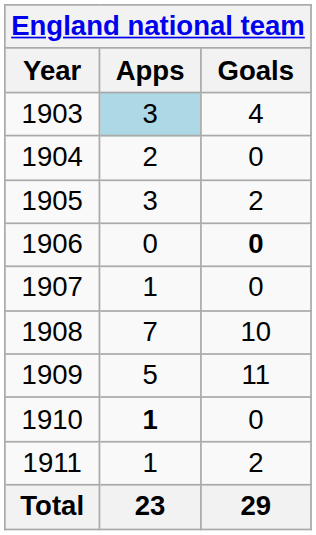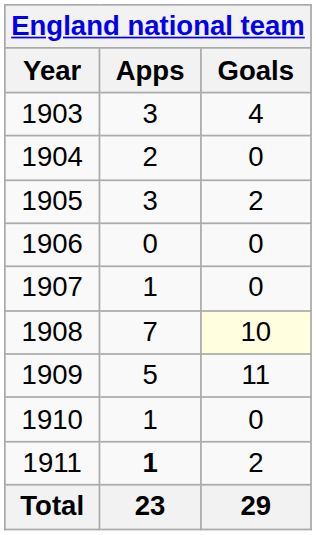(150, 113) lightblue background -> (150, 113) no background
(256, 244) bold -> (256, 244) normal
(256, 331) no background -> (256, 331) lightyellow background
(150, 419) bold -> (150, 419) normal
(150, 462) normal -> (150, 462) bold
